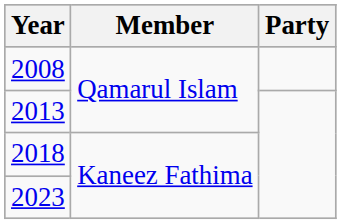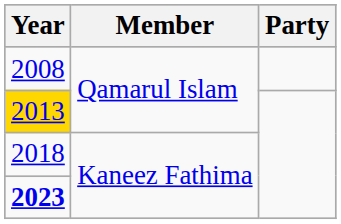(38, 111) no background -> (38, 111) gold background
(38, 196) normal -> (38, 196) bold
